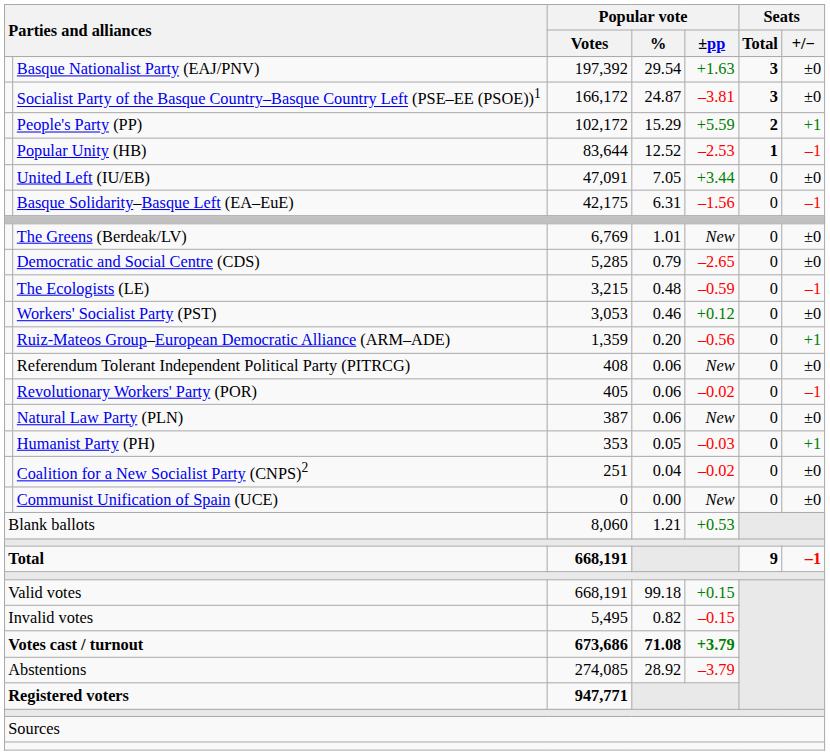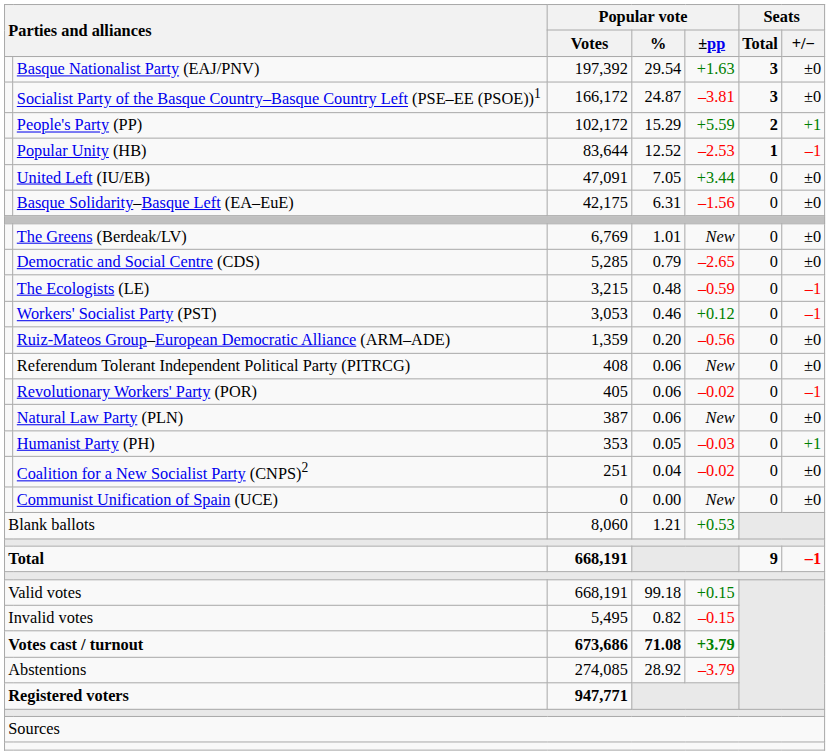(813, 203) –1 -> (813, 203) ±0
(813, 314) ±0 -> (813, 314) –1
(812, 339) +1 -> (813, 339) ±0
